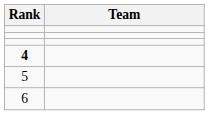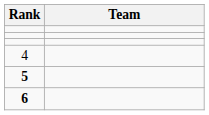(25, 55) bold -> (25, 55) normal
(25, 77) normal -> (25, 77) bold
(25, 98) normal -> (25, 98) bold
